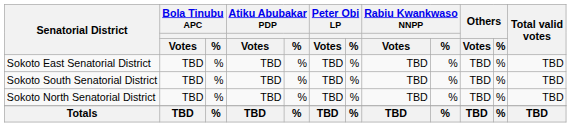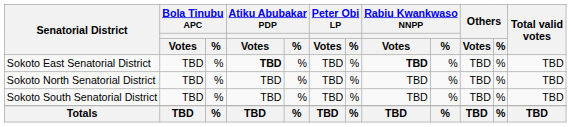(271, 64) normal -> (271, 64) bold
(417, 64) normal -> (417, 64) bold
rows swapped: (81, 97) <-> (82, 81)
